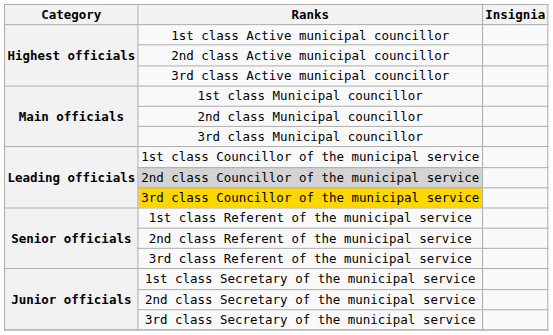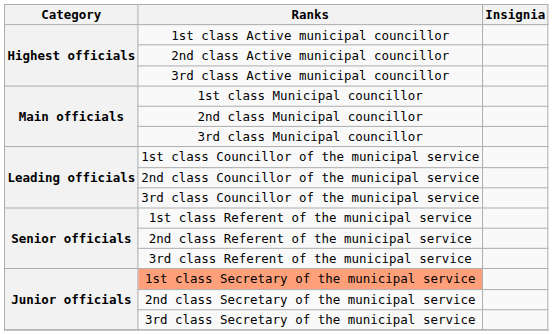(310, 177) lightgrey background -> (310, 177) no background
(310, 198) gold background -> (310, 198) no background
(310, 279) no background -> (310, 279) lightsalmon background
